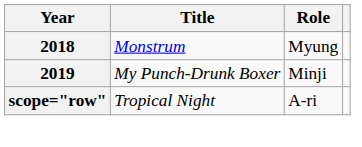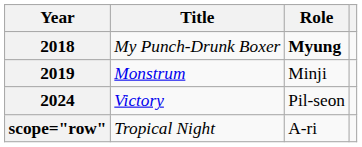(150, 45) Monstrum -> (197, 45) My Punch-Drunk Boxer
(313, 45) normal -> (315, 45) bold
(197, 73) My Punch-Drunk Boxer -> (150, 73) Monstrum
+ row: (57, 100)
